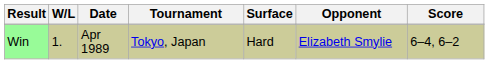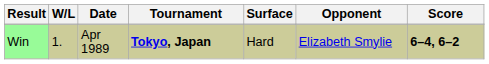(168, 41) normal -> (171, 41) bold
(435, 41) normal -> (435, 41) bold
